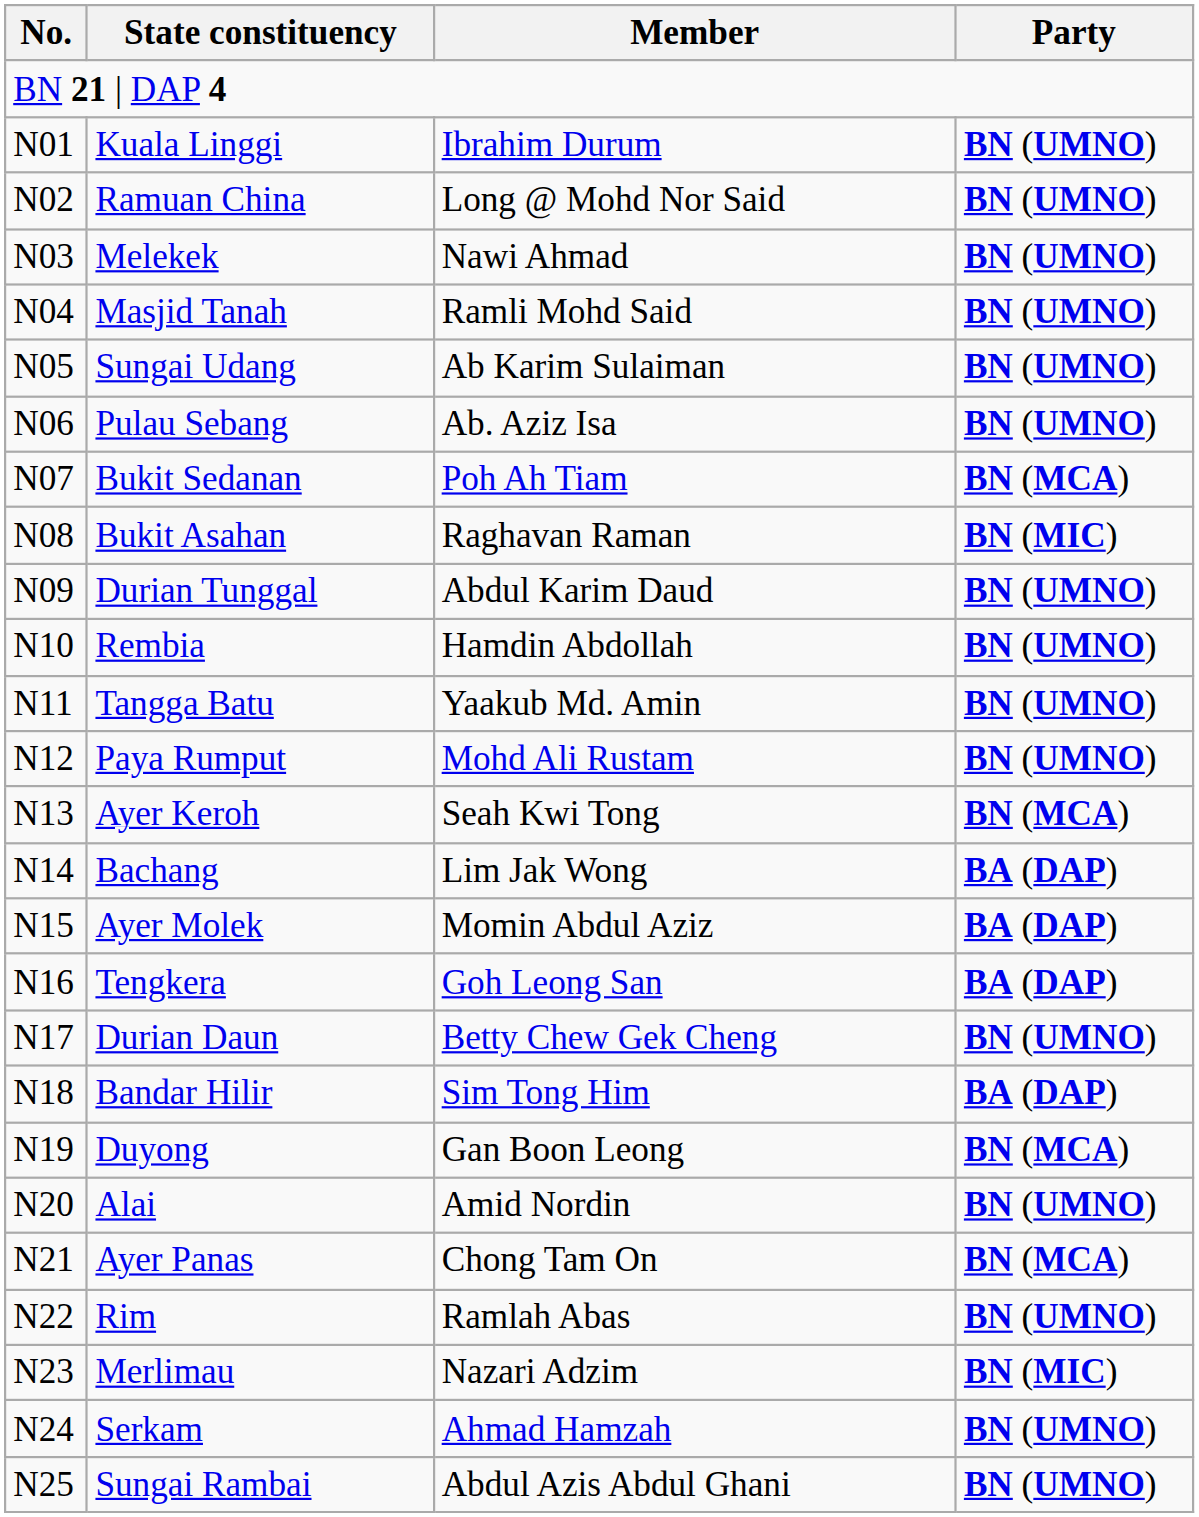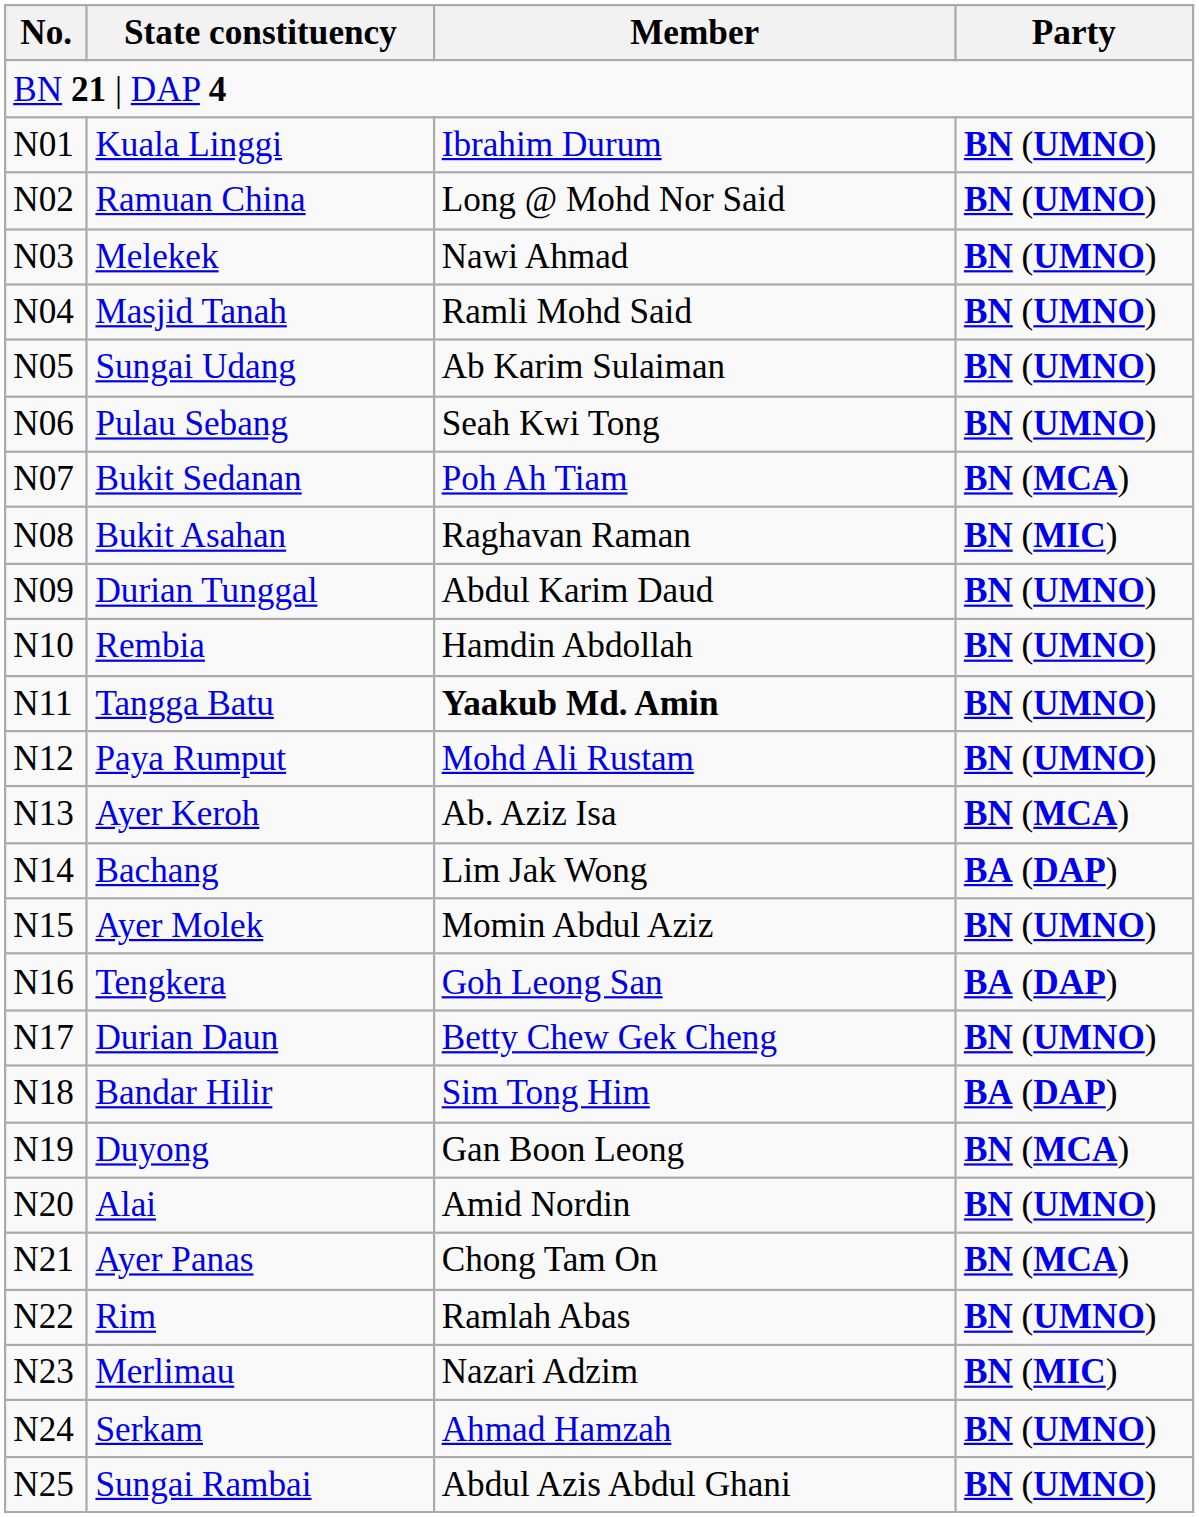(529, 423) Ab. Aziz Isa -> (551, 423) Seah Kwi Tong
(571, 702) normal -> (580, 702) bold
(551, 813) Seah Kwi Tong -> (529, 813) Ab. Aziz Isa
(1041, 925) BA (DAP) -> (1060, 925) BN (UMNO)
